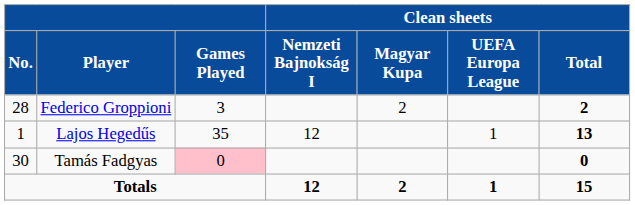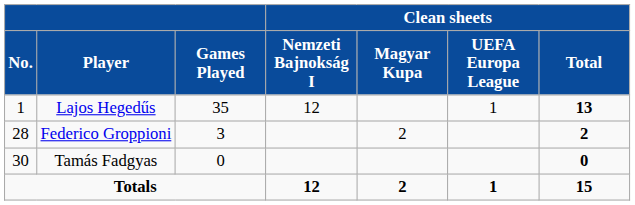rows swapped: (106, 134) <-> (106, 107)
(221, 160) pink background -> (221, 160) no background
